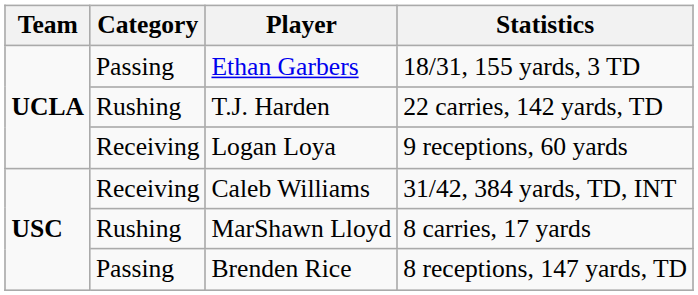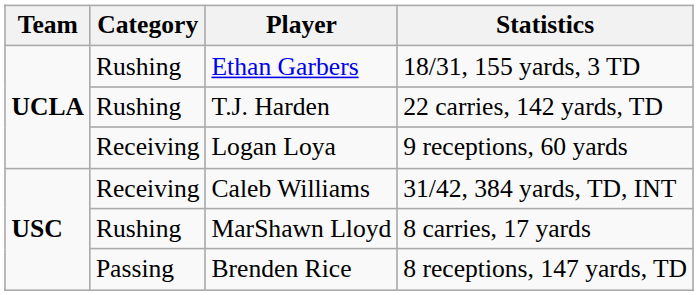(135, 66) Passing -> (139, 66) Rushing
